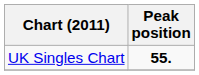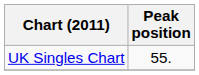(161, 57) bold -> (161, 57) normal
